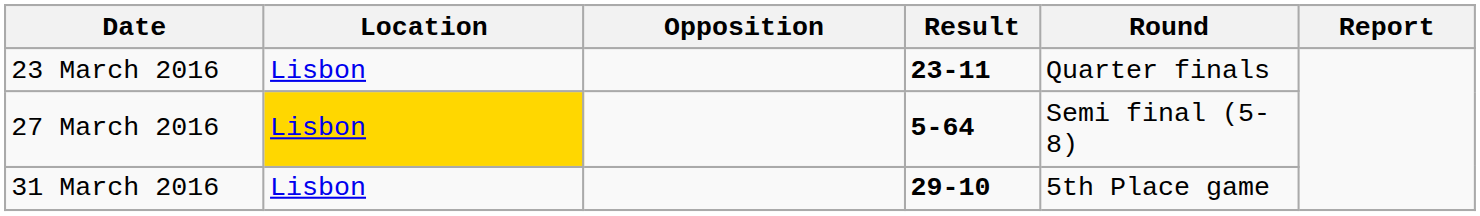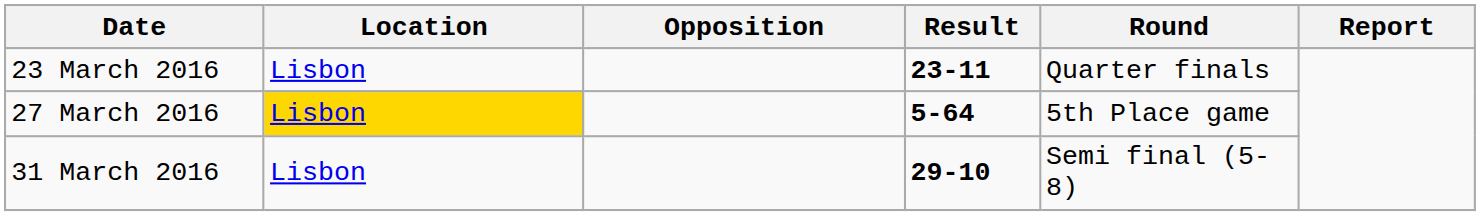(1158, 129) Semi final (5-8) -> (1158, 114) 5th Place game
(1158, 188) 5th Place game -> (1158, 172) Semi final (5-8)
